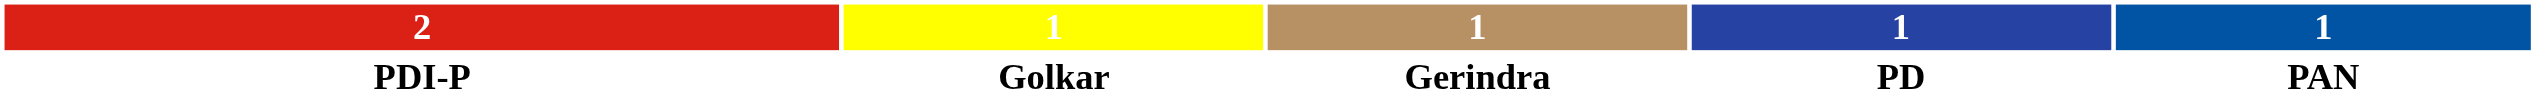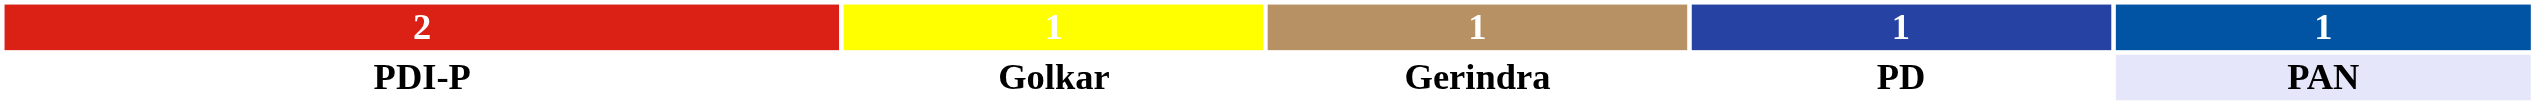(2323, 76) no background -> (2323, 76) lavender background
